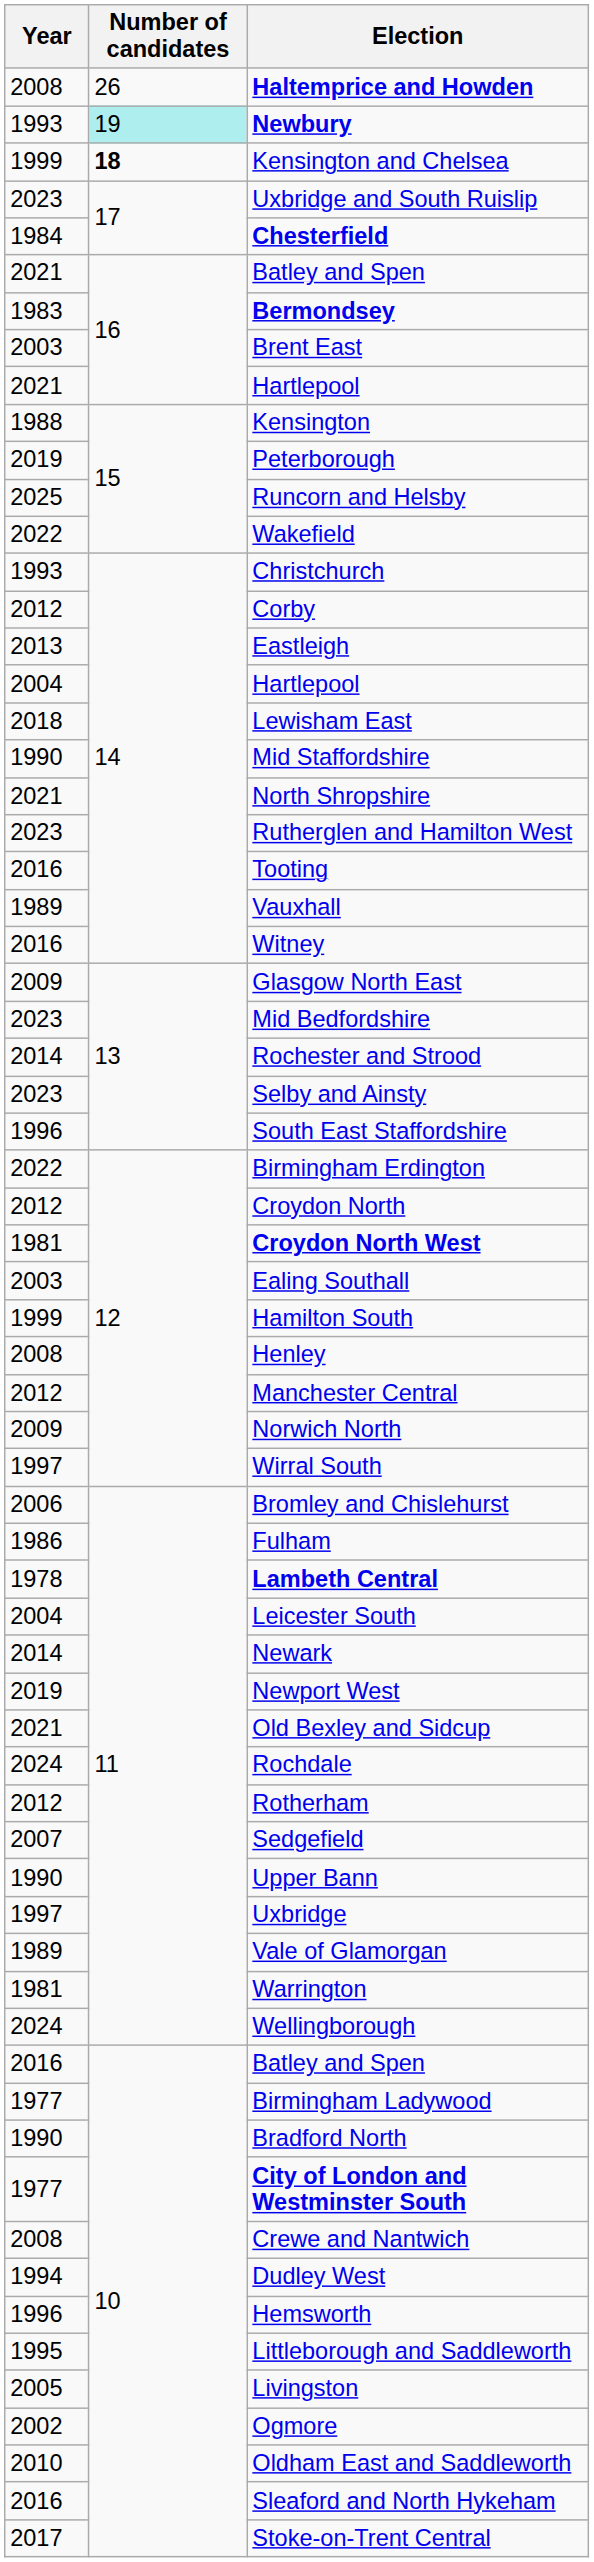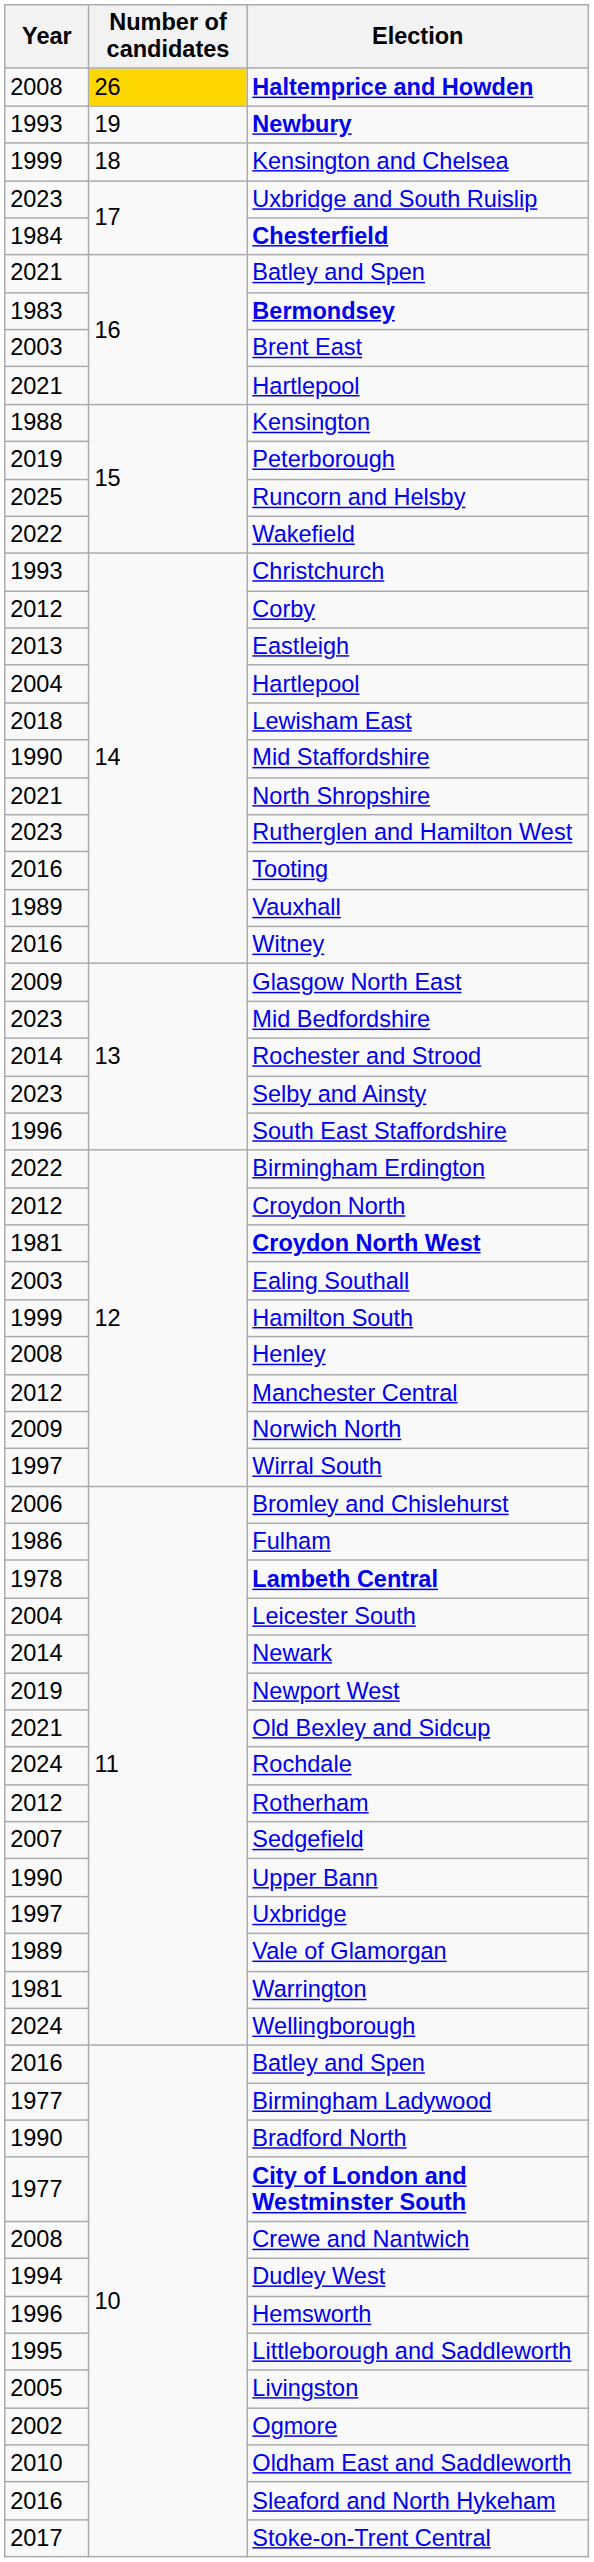(108, 86) no background -> (108, 86) gold background
(108, 124) paleturquoise background -> (108, 124) no background
(108, 161) bold -> (108, 161) normal
